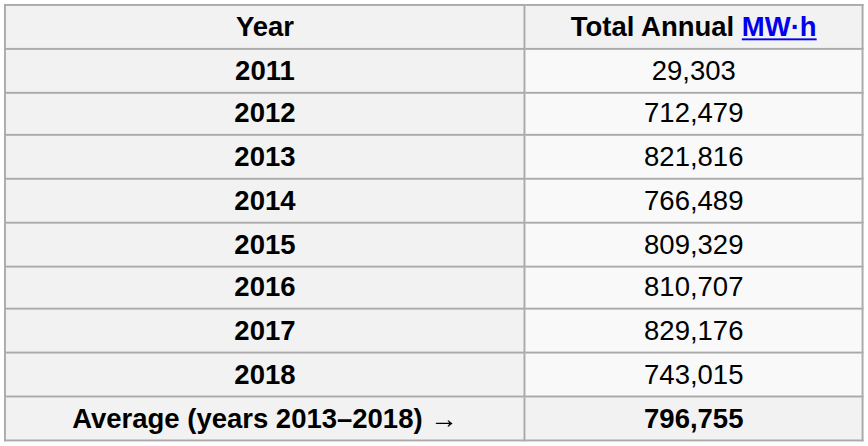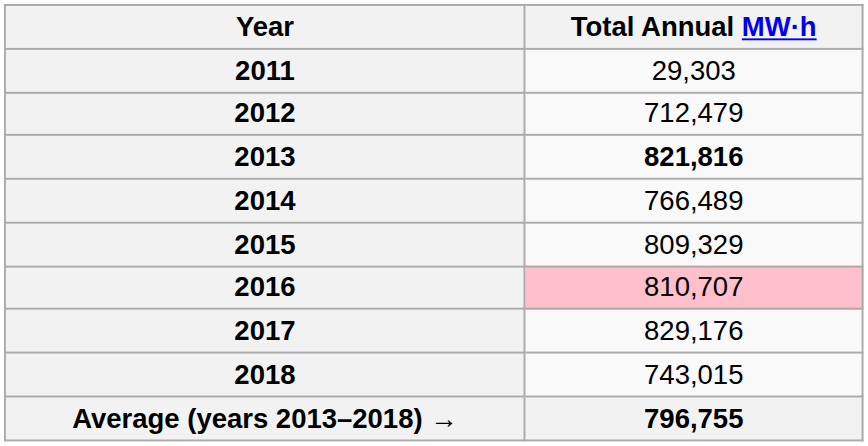(694, 157) normal -> (694, 157) bold
(694, 288) no background -> (694, 288) pink background
